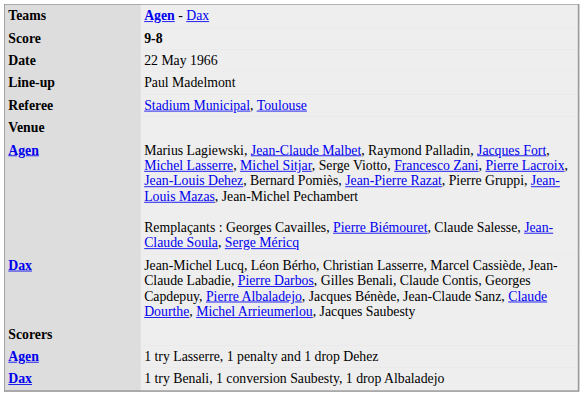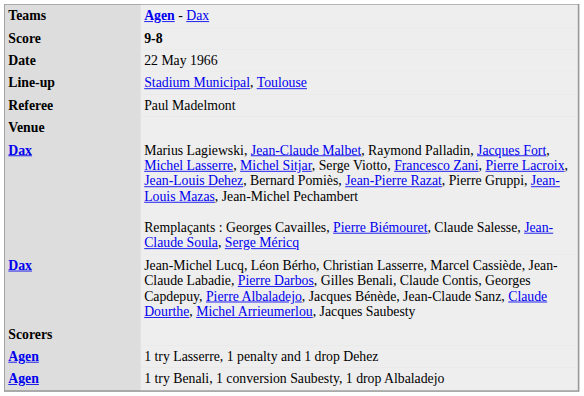(190, 83) Paul Madelmont -> (226, 83) Stadium Municipal, Toulouse
(226, 105) Stadium Municipal, Toulouse -> (190, 105) Paul Madelmont
(24, 150) Agen -> (20, 150) Dax
(20, 379) Dax -> (24, 379) Agen
